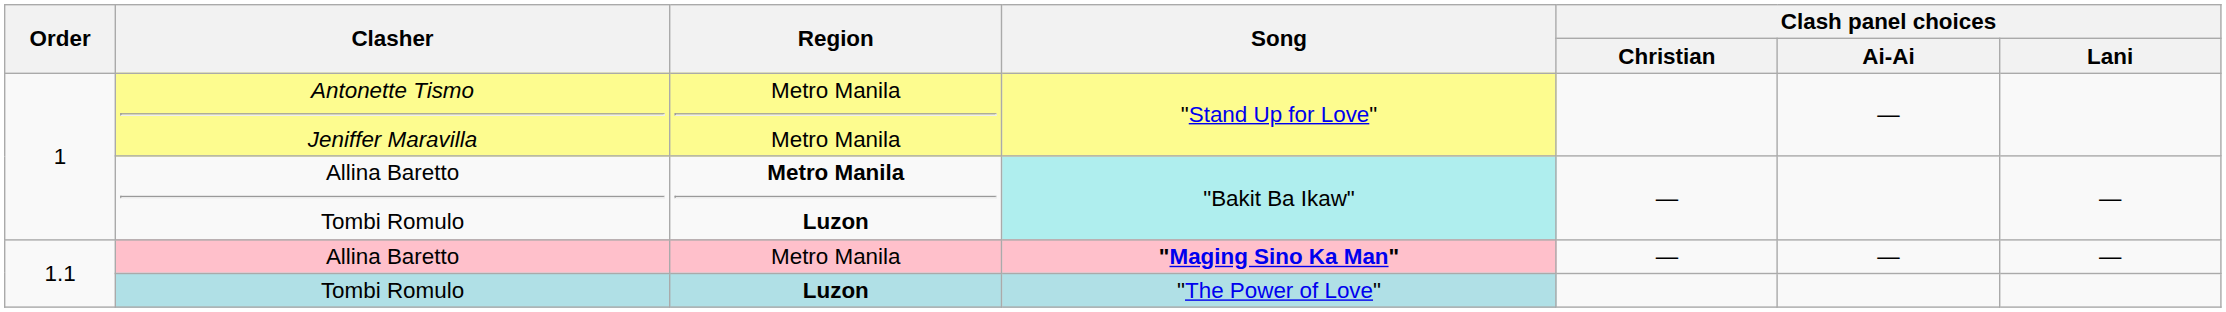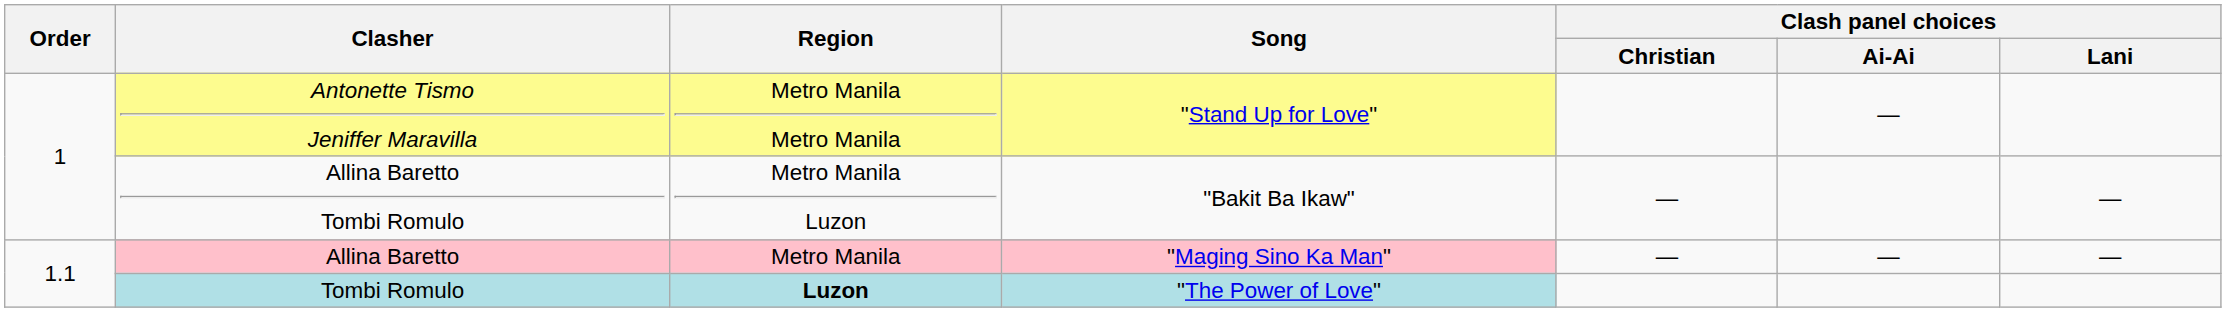(836, 198) bold -> (836, 198) normal
(1279, 198) paleturquoise background -> (1279, 198) no background
(1279, 256) bold -> (1279, 256) normal
